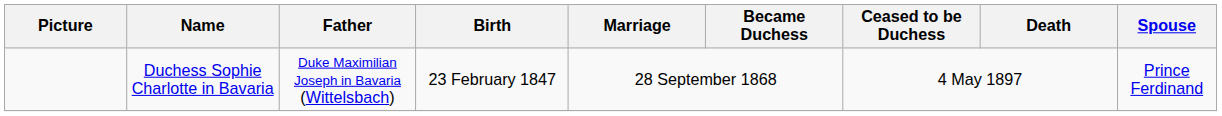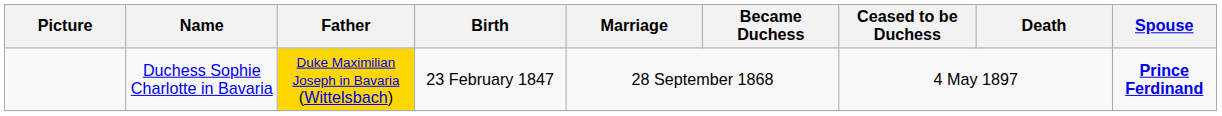(347, 80) no background -> (346, 80) gold background
(1167, 79) normal -> (1164, 79) bold
